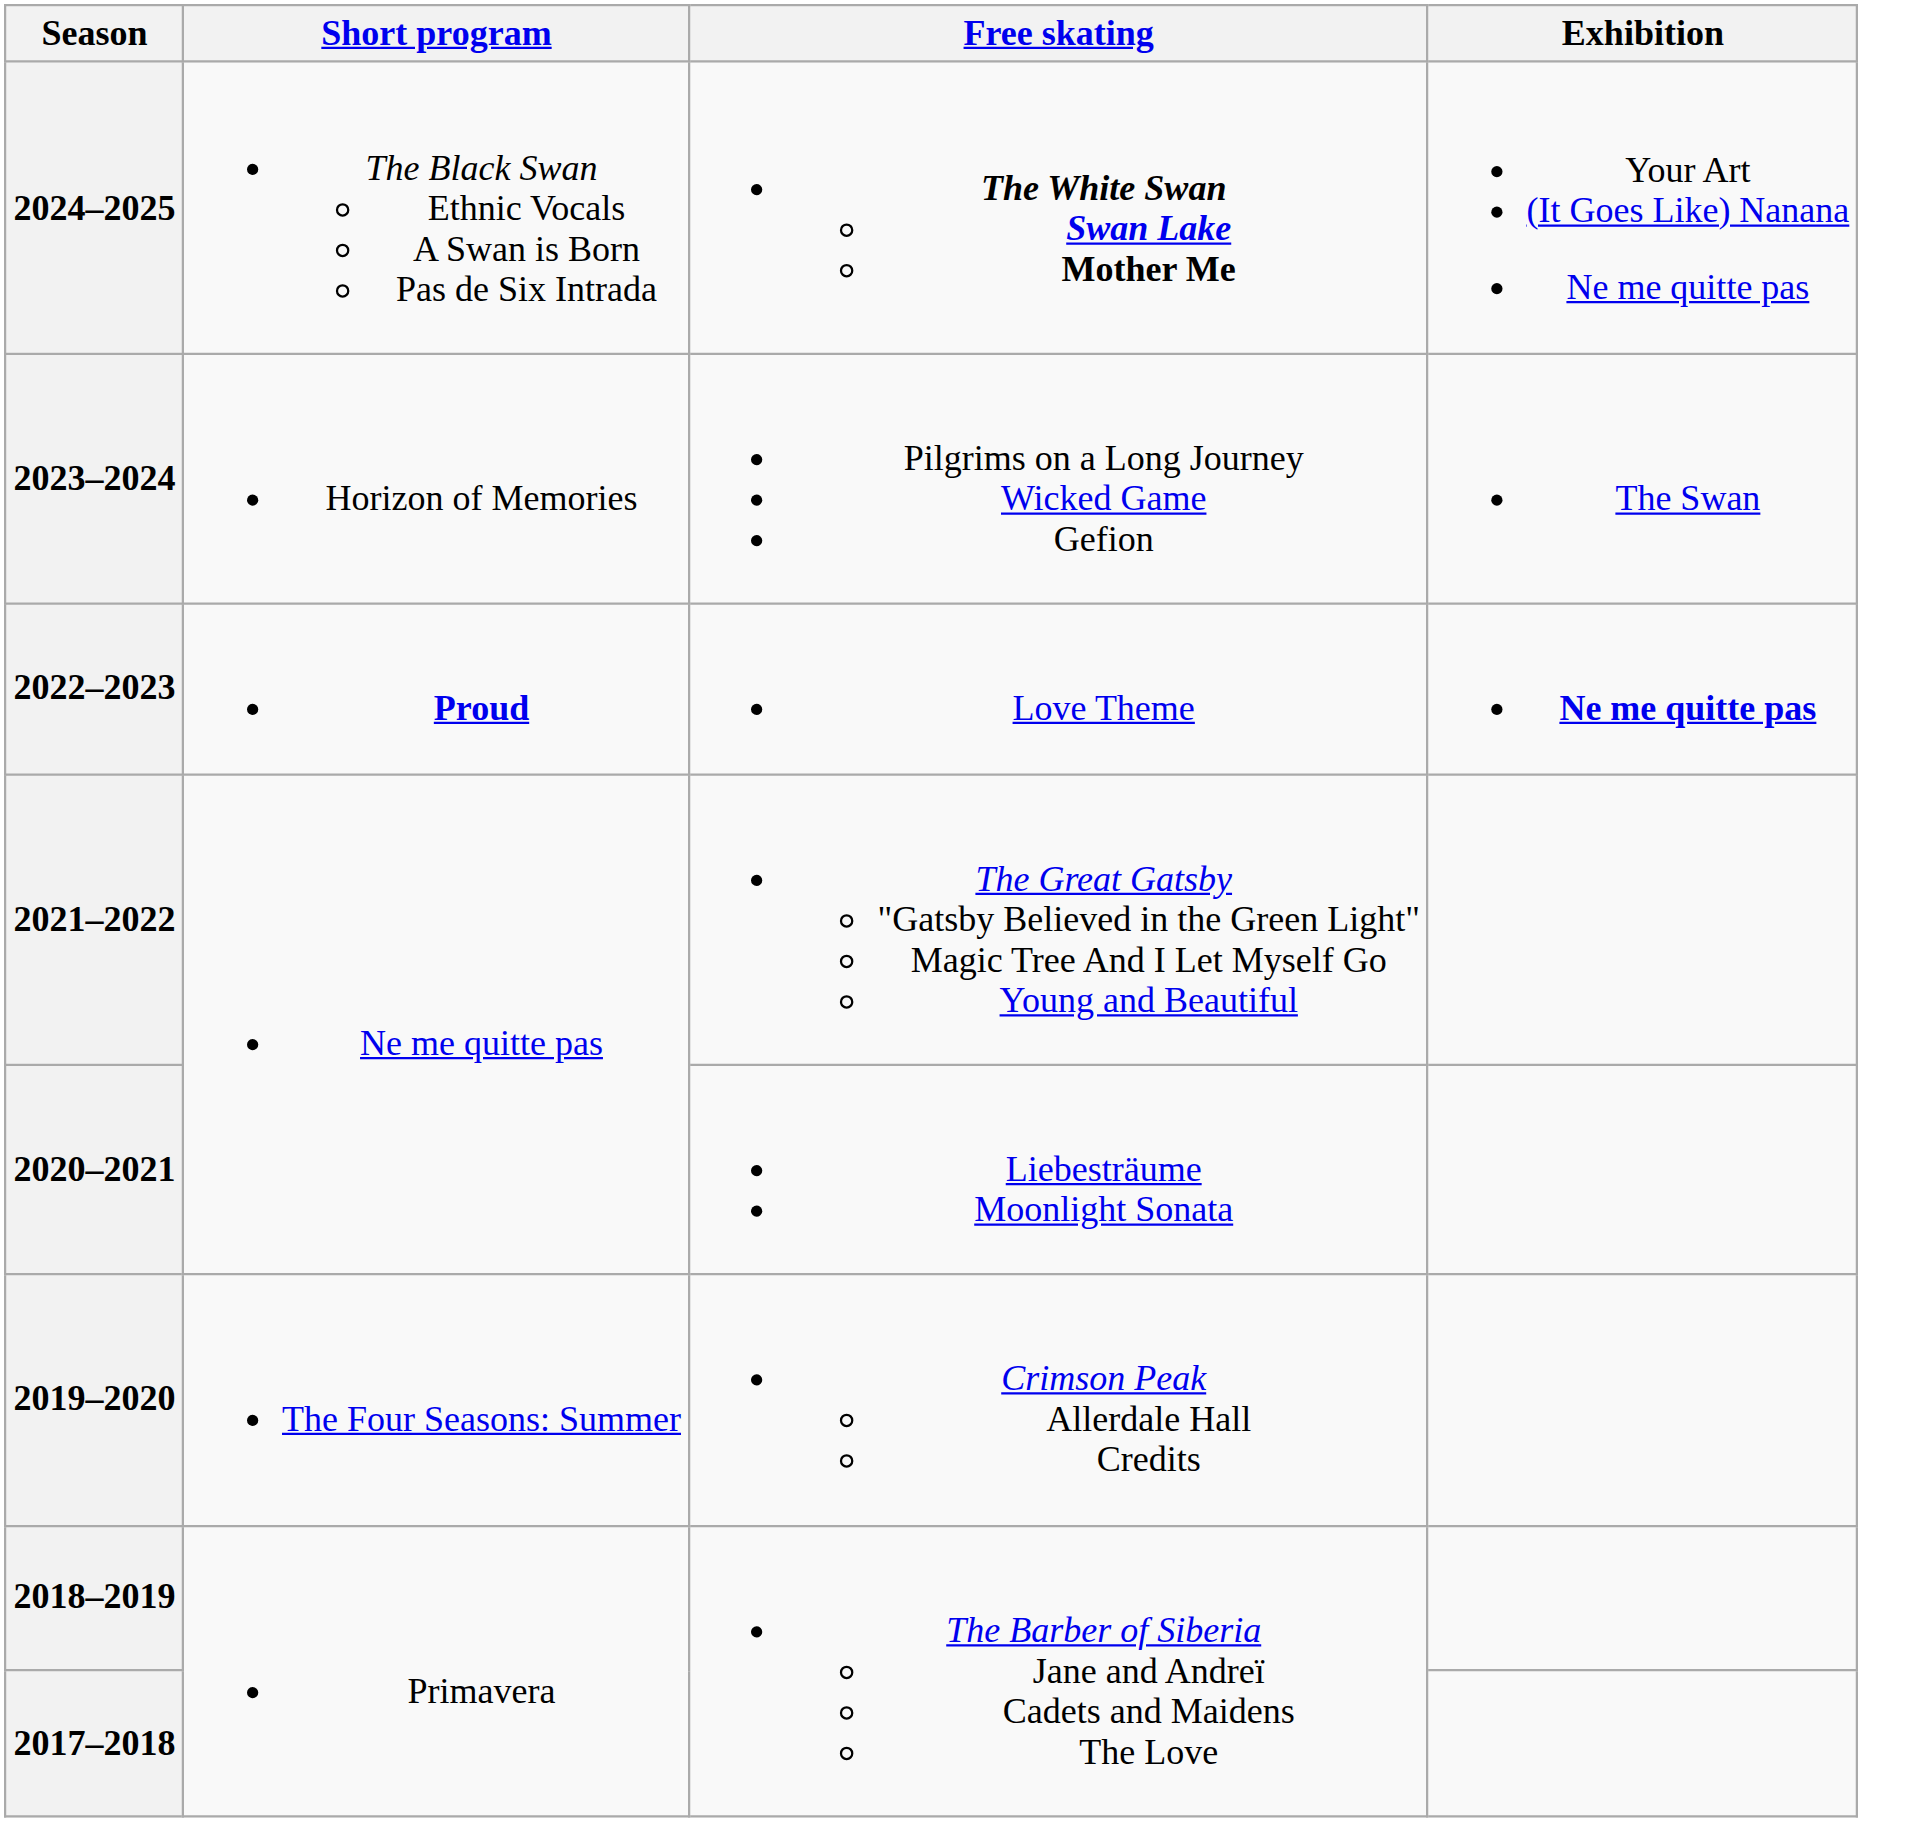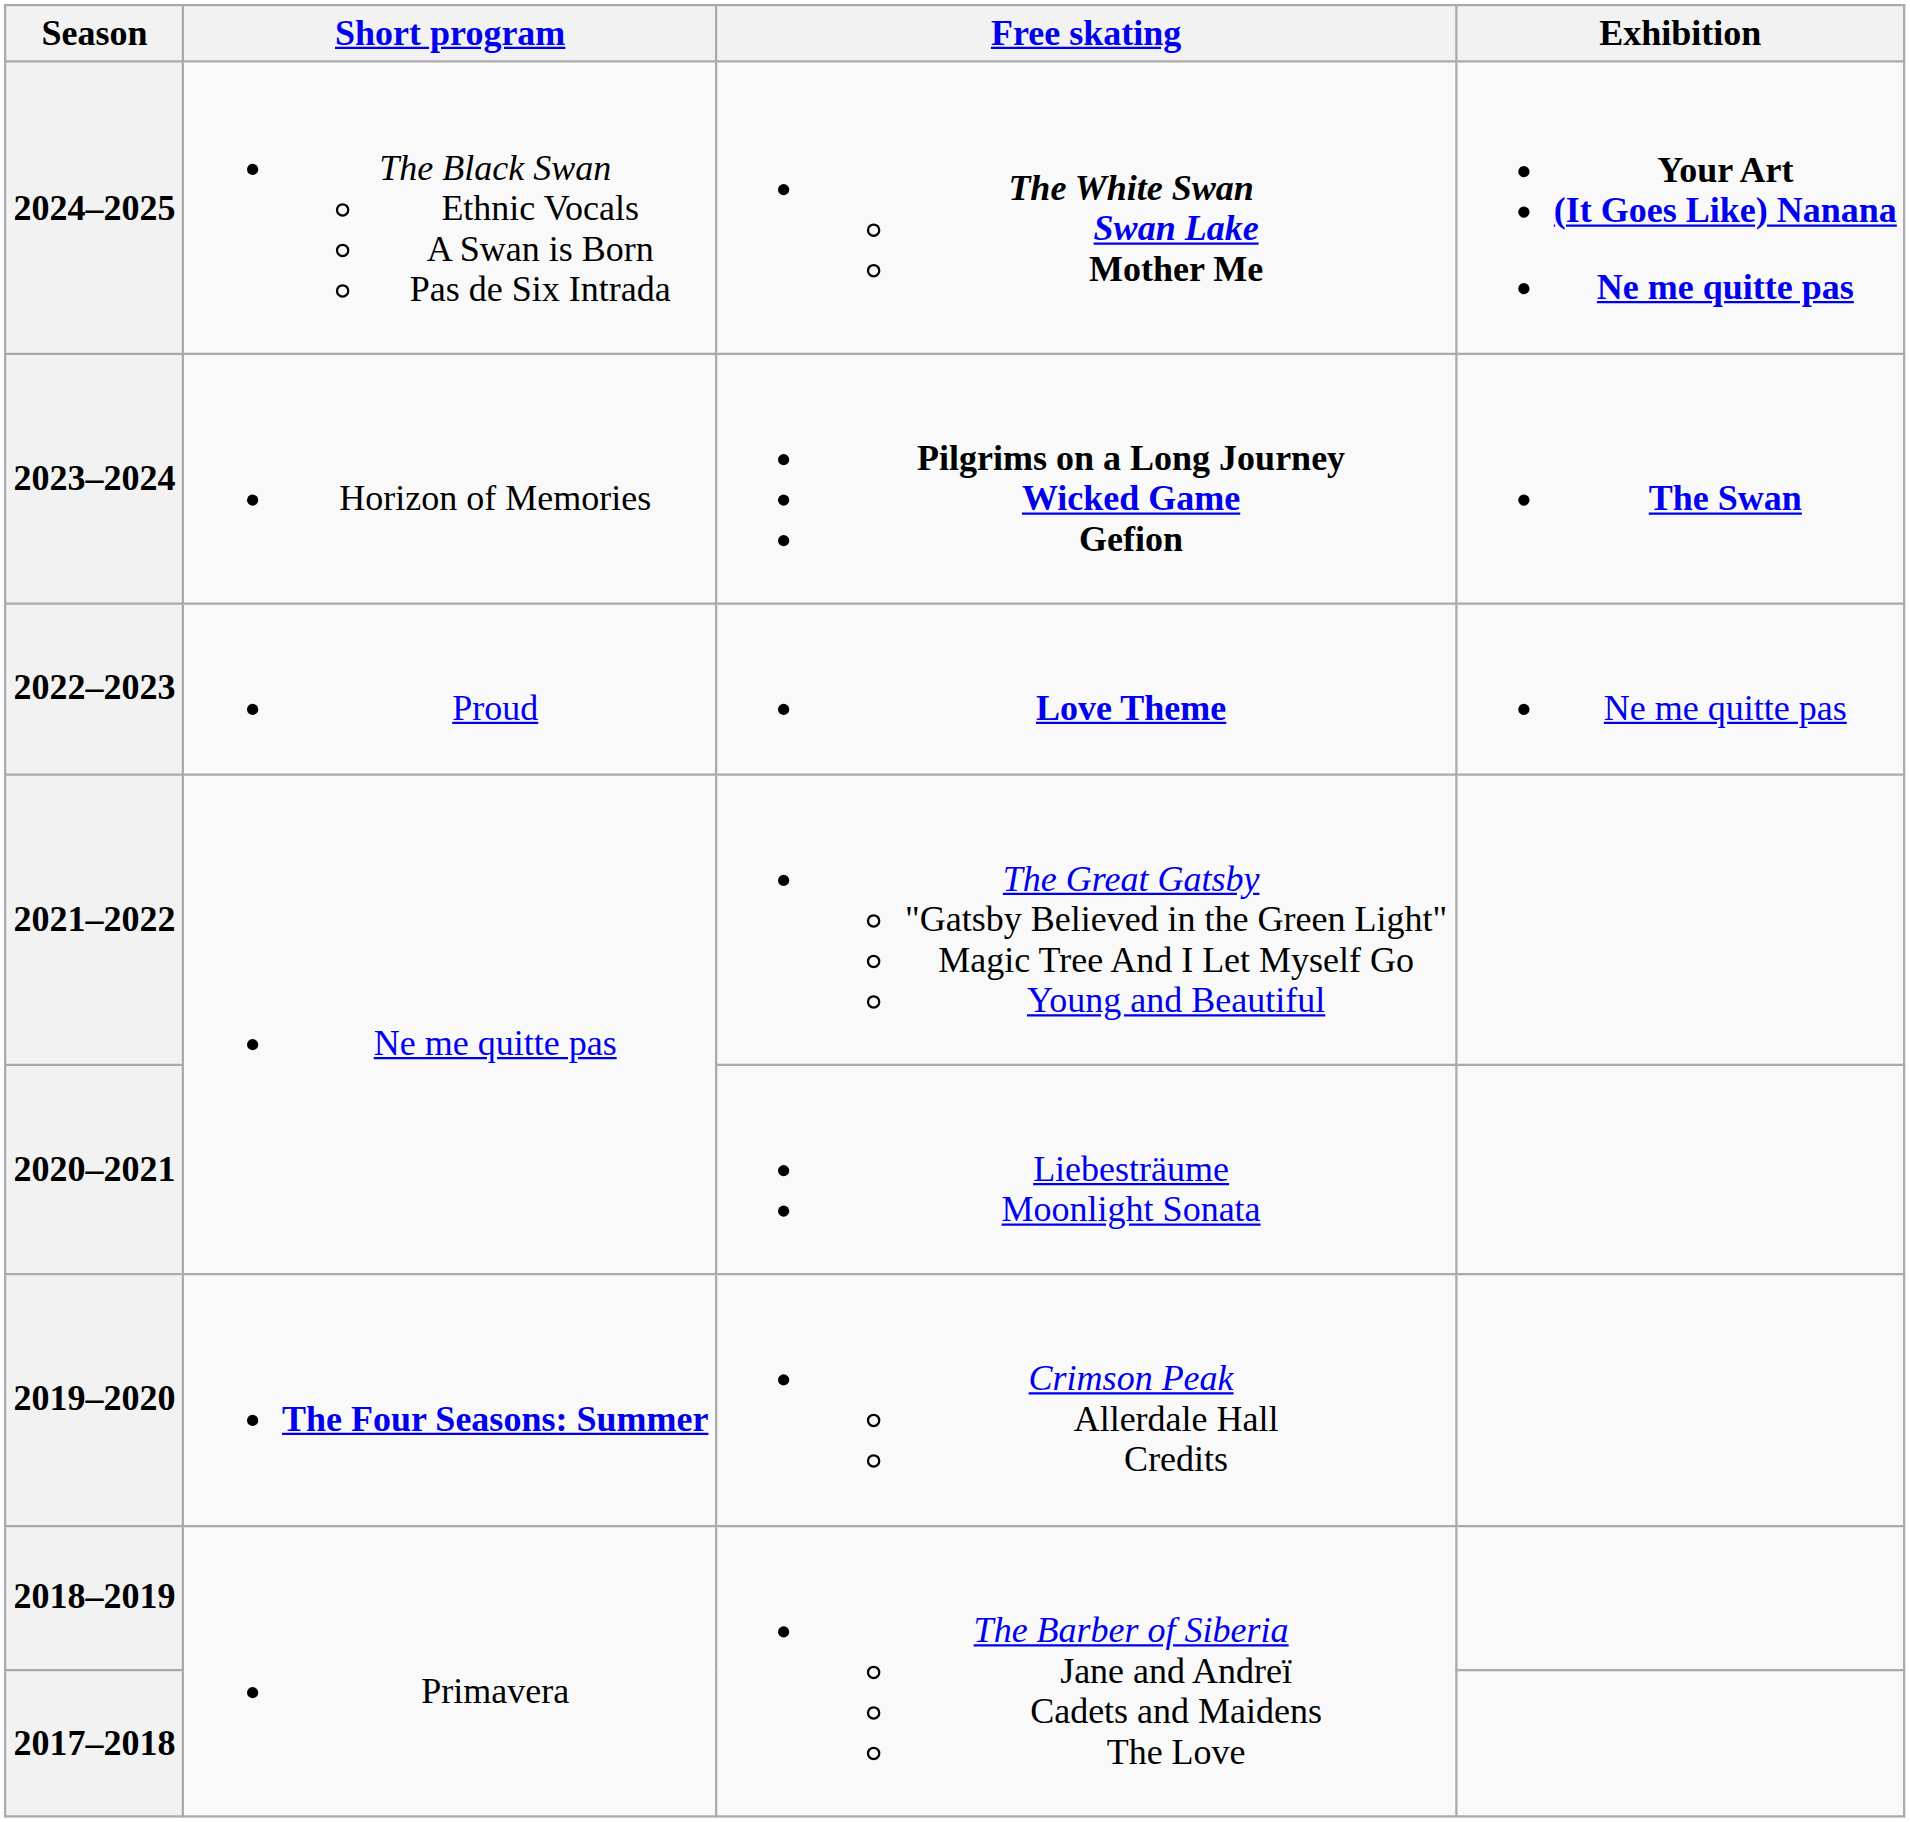(1643, 228) normal -> (1680, 228) bold
(1059, 499) normal -> (1086, 499) bold
(1643, 499) normal -> (1680, 499) bold
(437, 709) bold -> (450, 709) normal
(1059, 709) normal -> (1086, 709) bold
(1643, 709) bold -> (1680, 709) normal
(437, 1420) normal -> (450, 1420) bold
